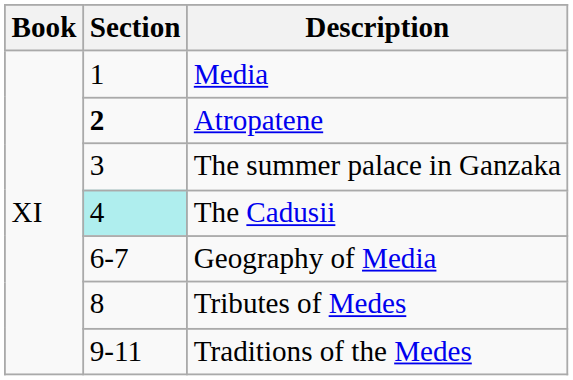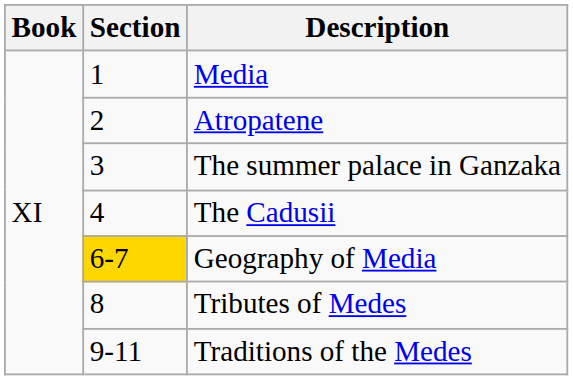(97, 119) bold -> (97, 119) normal
(97, 212) paleturquoise background -> (97, 212) no background
(109, 258) no background -> (109, 258) gold background
